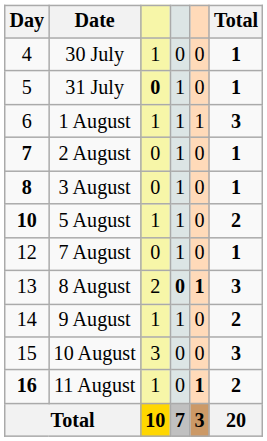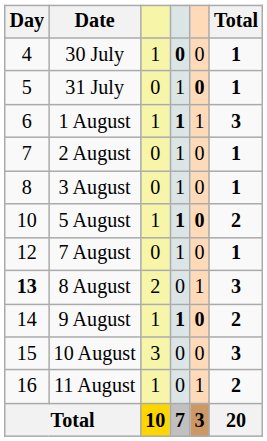(180, 54) normal -> (180, 54) bold
(155, 87) bold -> (155, 87) normal
(200, 87) normal -> (200, 87) bold
(180, 120) normal -> (180, 120) bold
(27, 154) bold -> (27, 154) normal
(27, 187) bold -> (27, 187) normal
(27, 220) bold -> (27, 220) normal
(180, 220) normal -> (180, 220) bold
(200, 220) normal -> (200, 220) bold
(27, 286) normal -> (27, 286) bold
(180, 286) bold -> (180, 286) normal
(200, 286) bold -> (200, 286) normal
(180, 320) normal -> (180, 320) bold
(200, 320) normal -> (200, 320) bold
(27, 386) bold -> (27, 386) normal
(200, 386) bold -> (200, 386) normal
